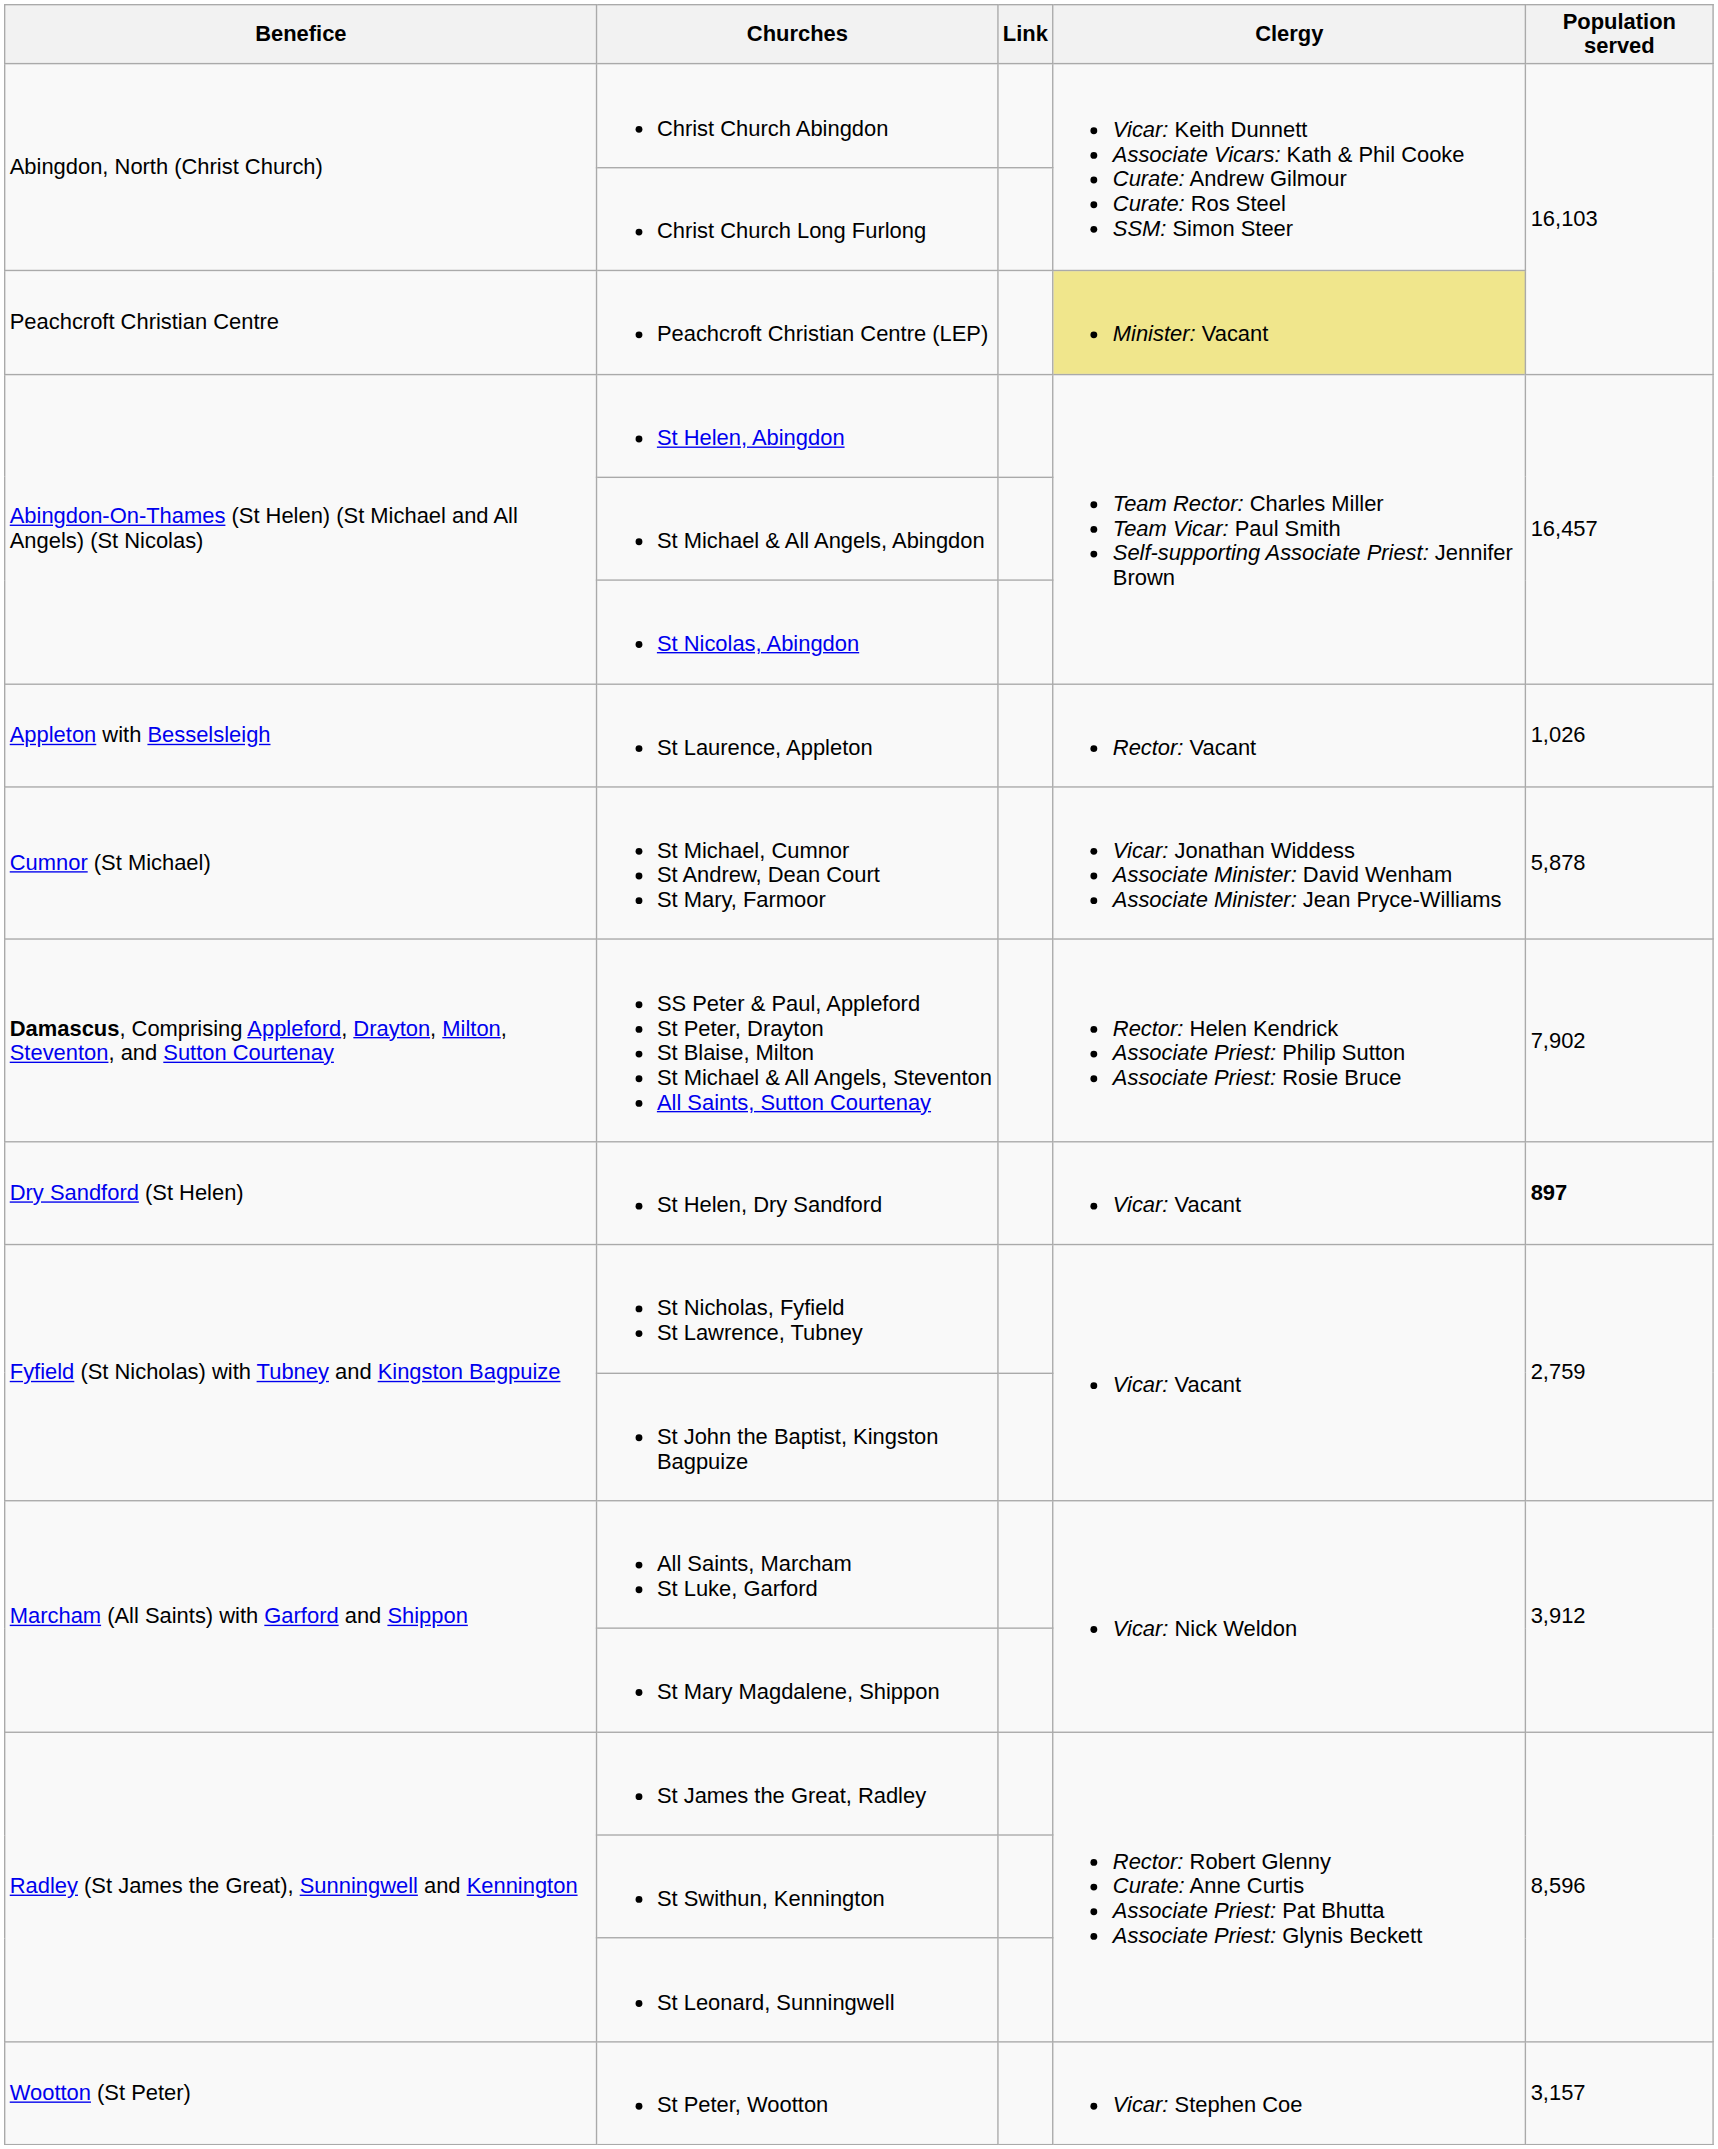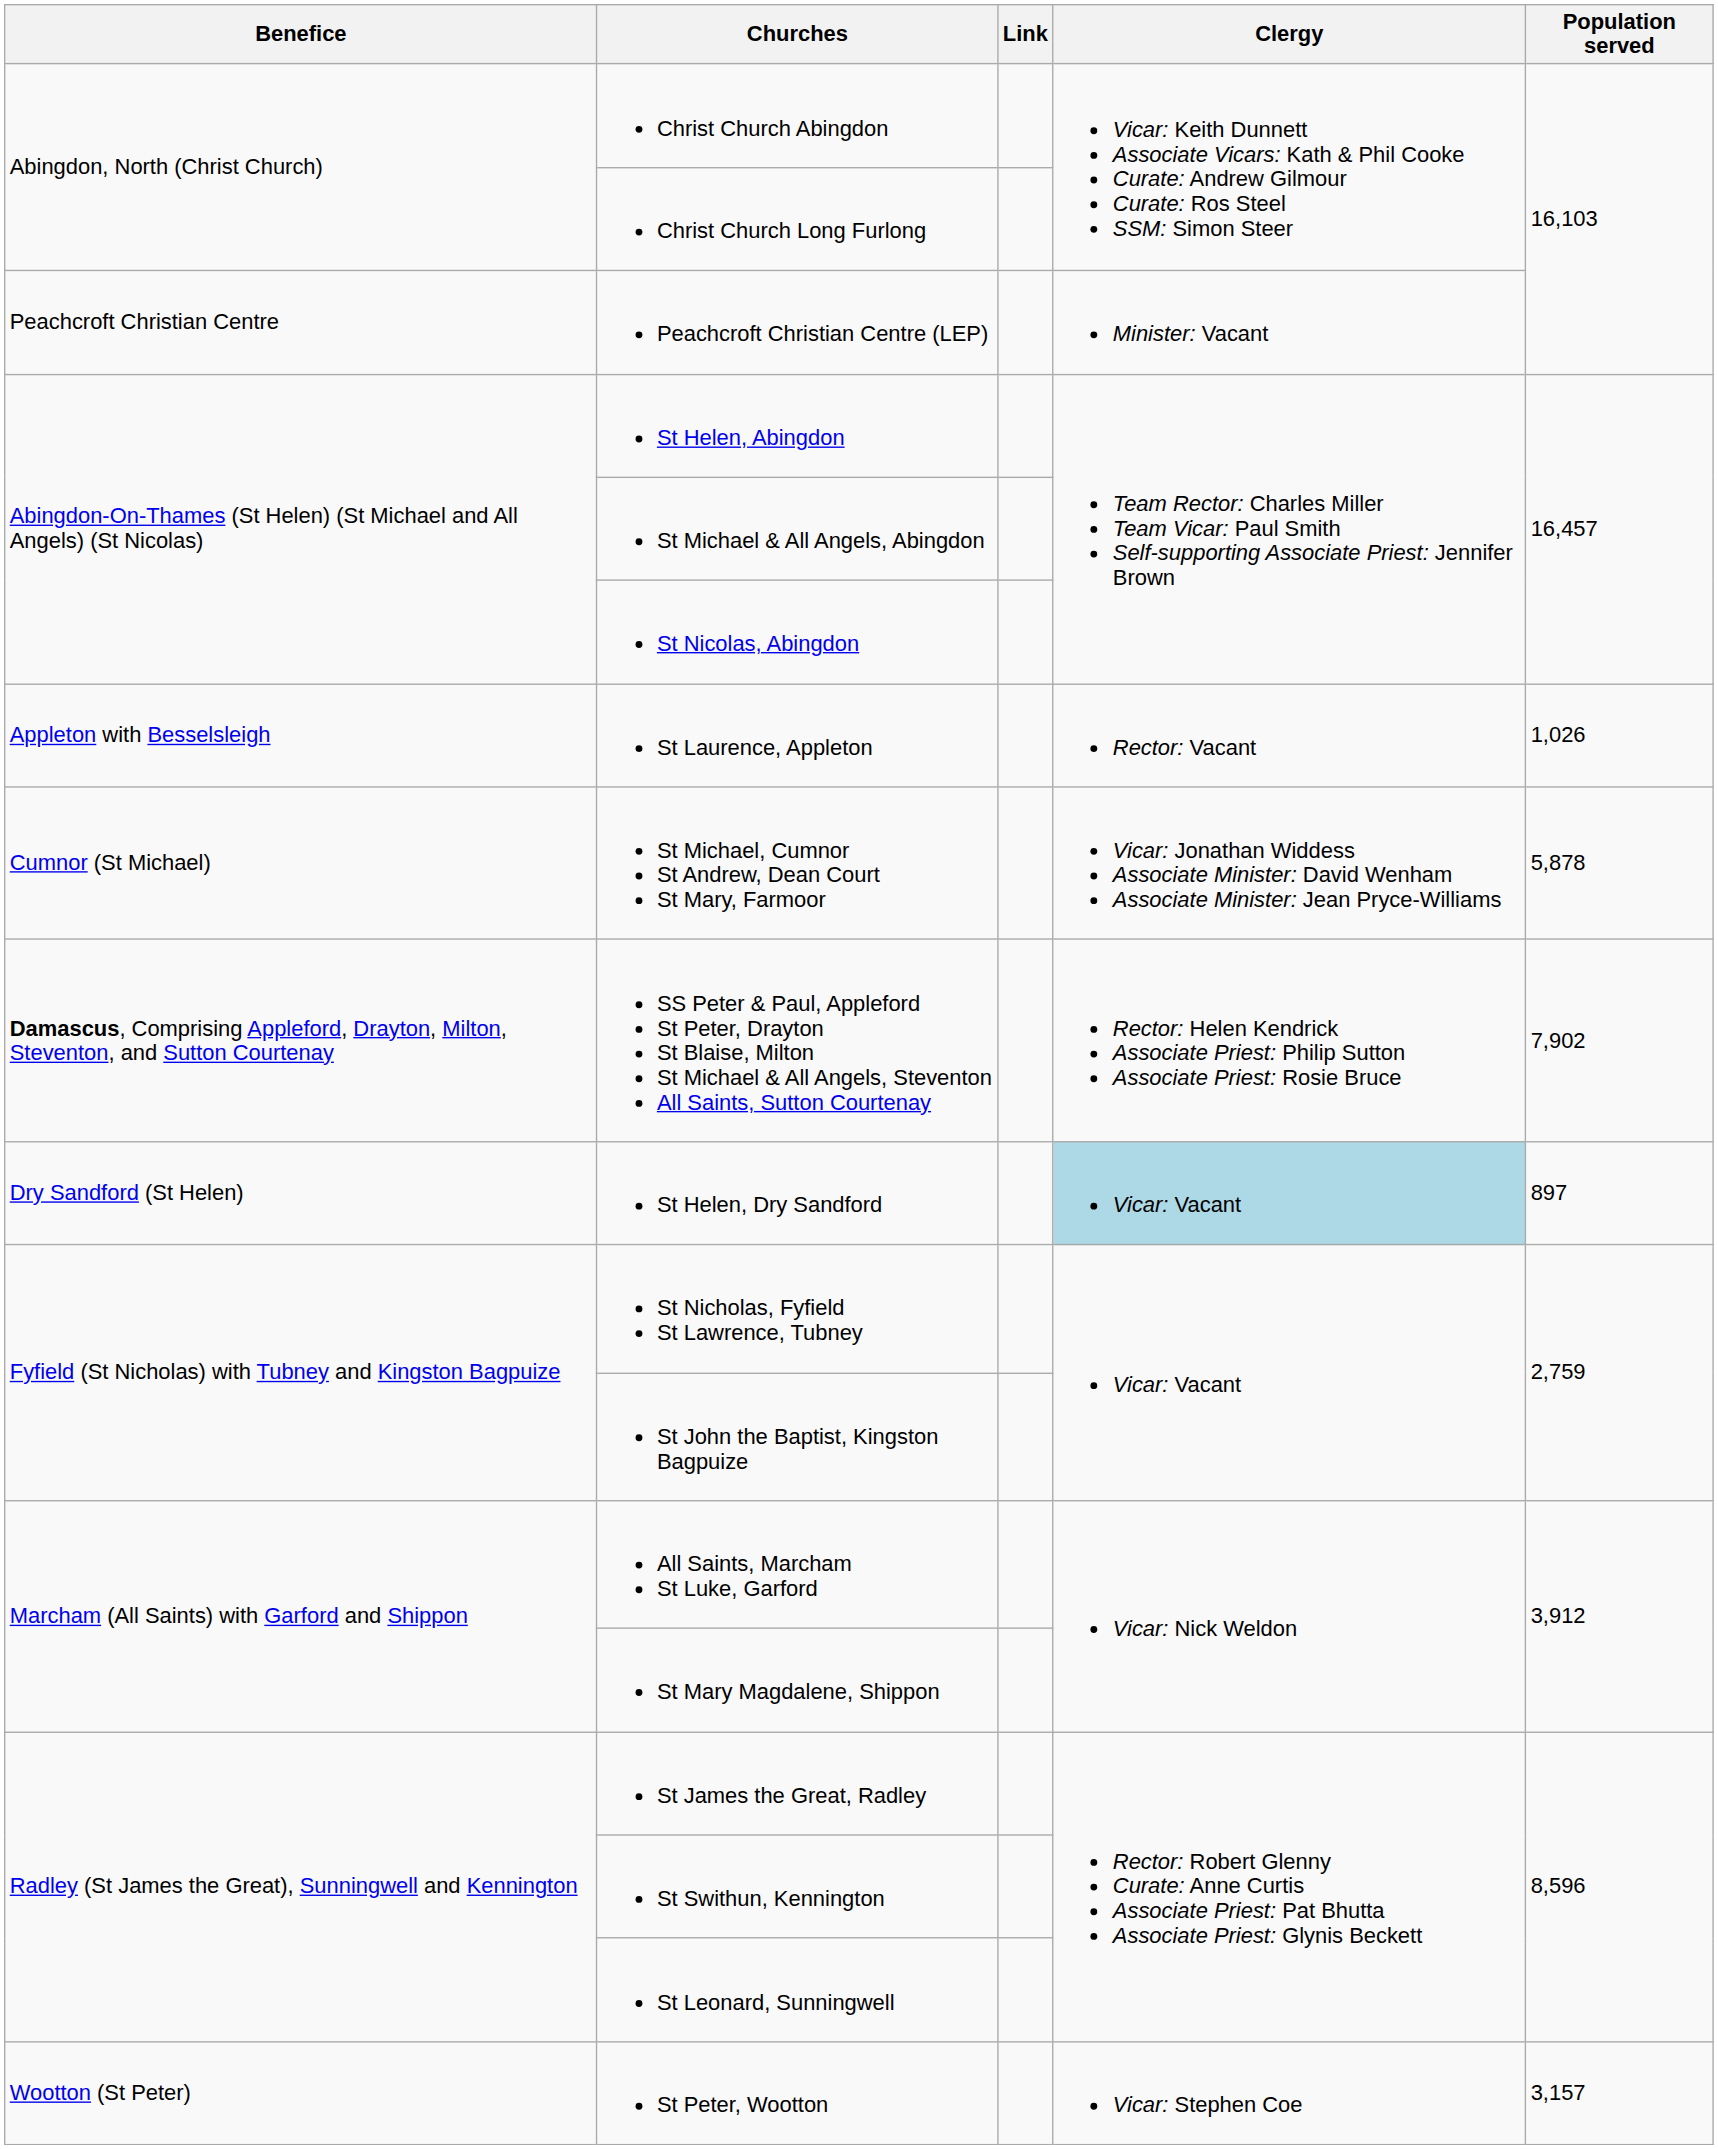(1289, 335) khaki background -> (1289, 335) no background
(1289, 1205) no background -> (1289, 1205) lightblue background
(1549, 1192) bold -> (1549, 1192) normal
